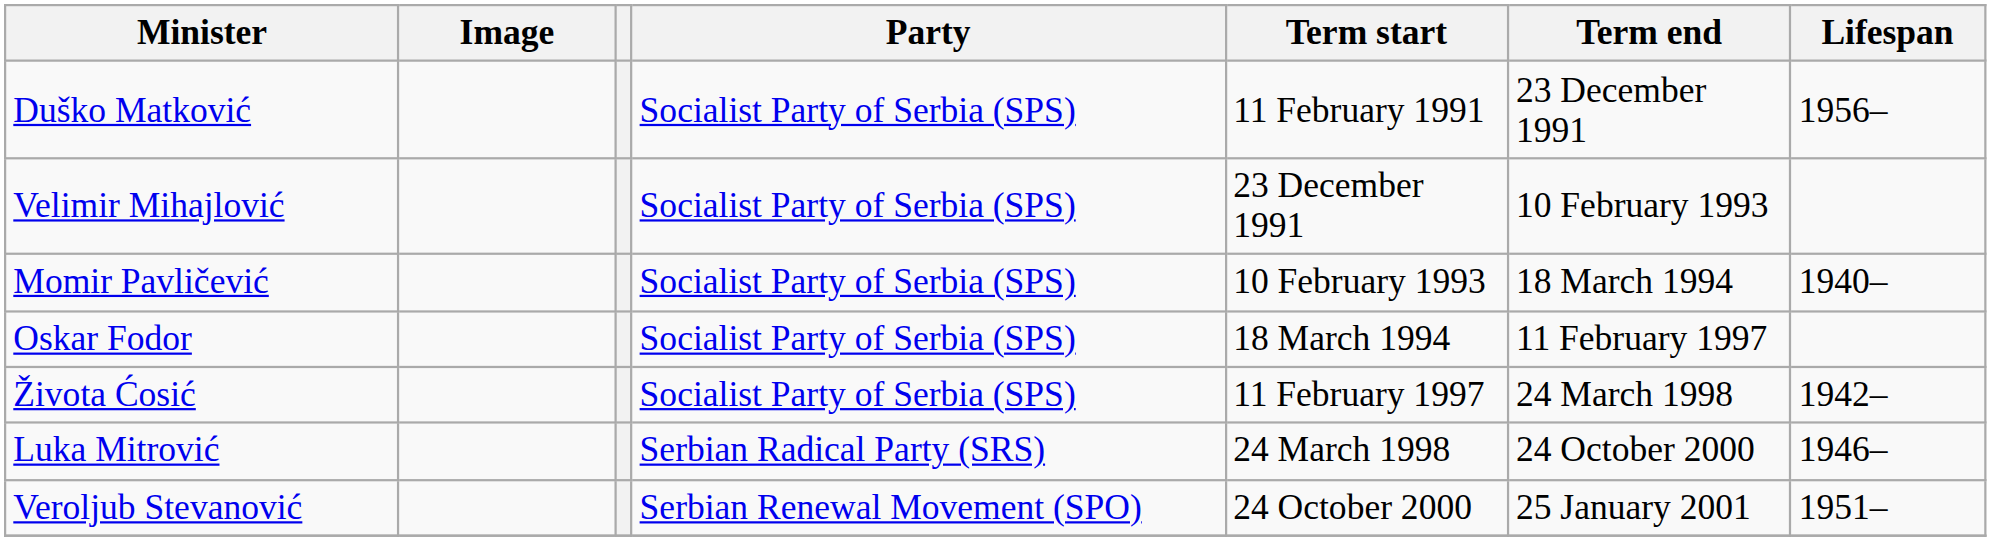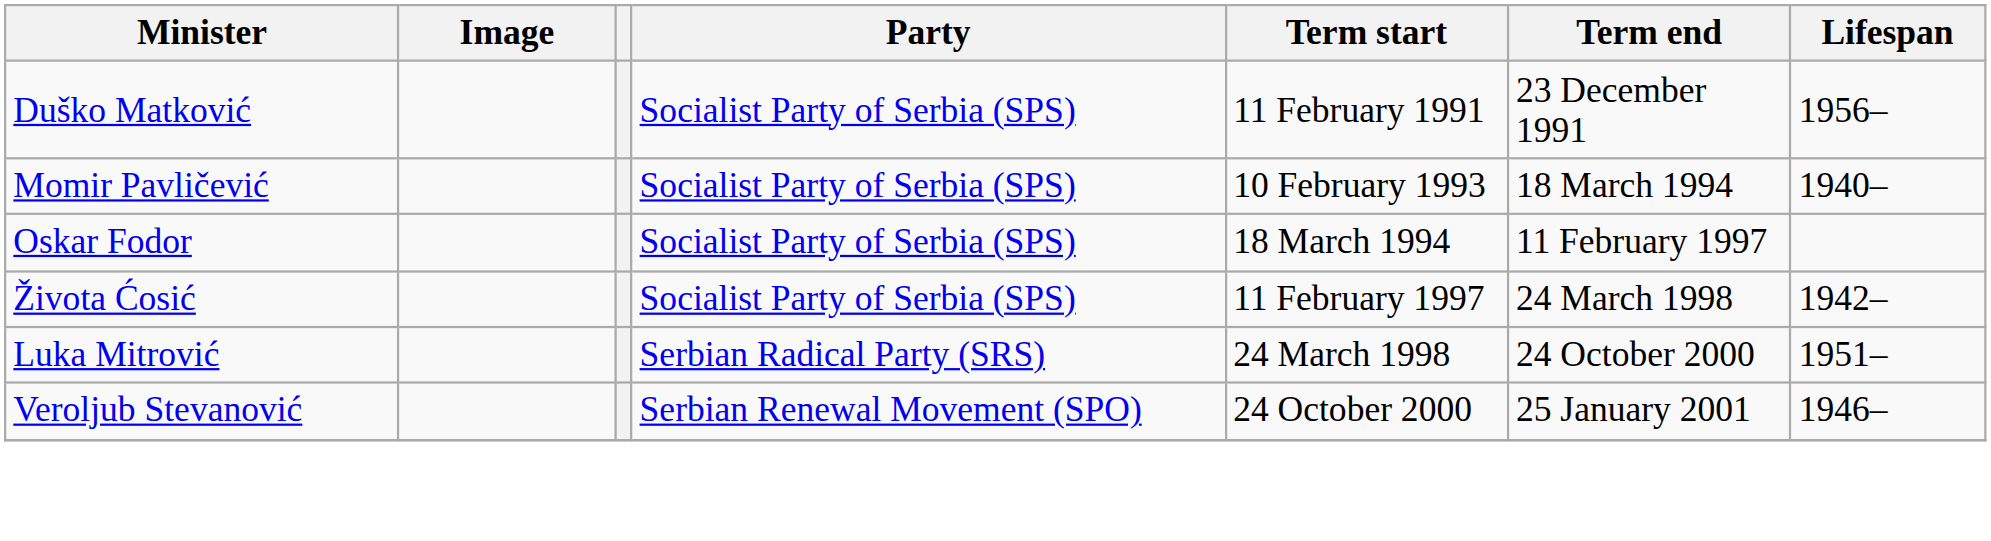- row: (149, 205)
(1843, 450) 1946– -> (1843, 354) 1951–
(1843, 506) 1951– -> (1843, 410) 1946–
